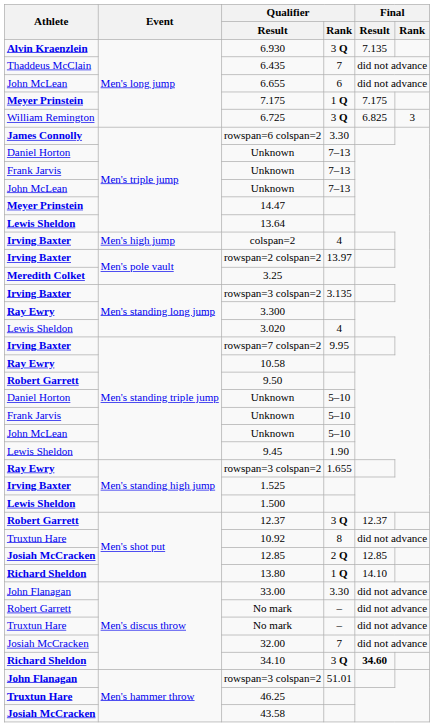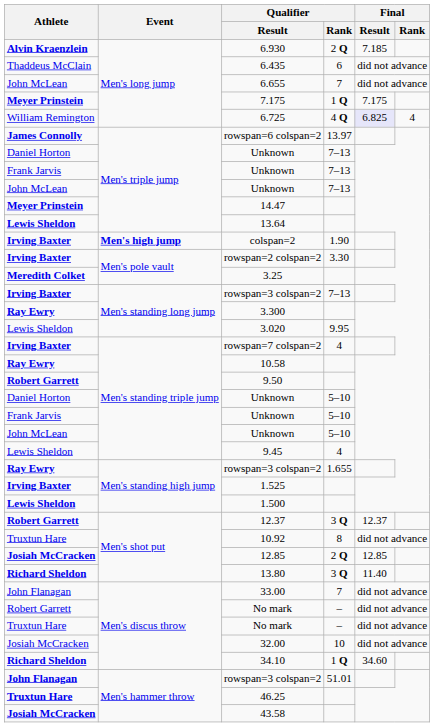(339, 48) 3 Q -> (339, 48) 2 Q
(375, 48) 7.135 -> (375, 48) 7.185
(339, 65) 7 -> (339, 65) 6
(339, 83) 6 -> (339, 83) 7
(339, 118) 3 Q -> (339, 118) 4 Q
(375, 118) no background -> (375, 118) lavender background
(412, 118) 3 -> (412, 118) 4
(339, 135) 3.30 -> (339, 135) 13.97
(138, 240) normal -> (141, 240) bold
(339, 240) 4 -> (339, 240) 1.90
(339, 258) 13.97 -> (339, 258) 3.30
(339, 293) 3.135 -> (339, 293) 7–13
(339, 328) 4 -> (339, 328) 9.95
(339, 345) 9.95 -> (339, 345) 4
(339, 450) 1.90 -> (339, 450) 4
(339, 573) 1 Q -> (339, 573) 3 Q
(375, 573) 14.10 -> (375, 573) 11.40
(339, 591) 3.30 -> (339, 591) 7
(339, 643) 7 -> (339, 643) 10
(339, 661) 3 Q -> (339, 661) 1 Q
(375, 661) bold -> (375, 661) normal
